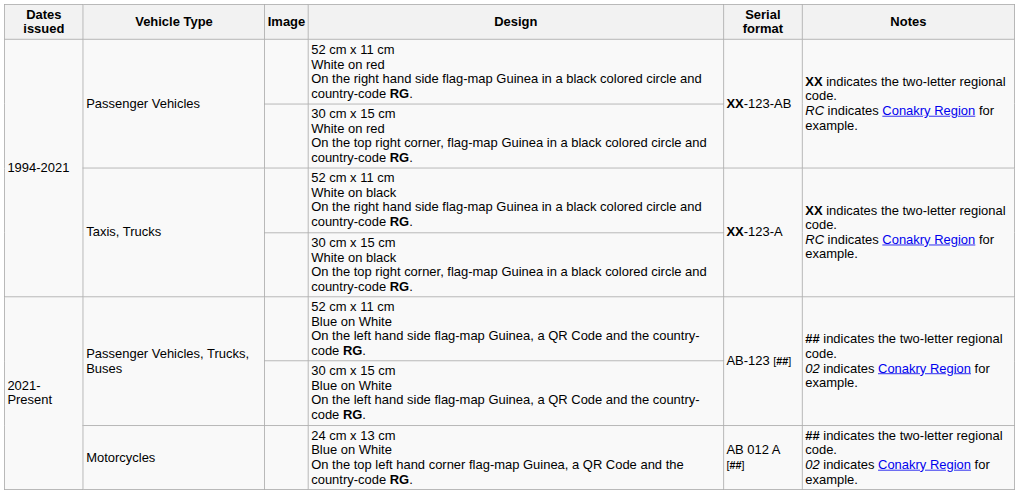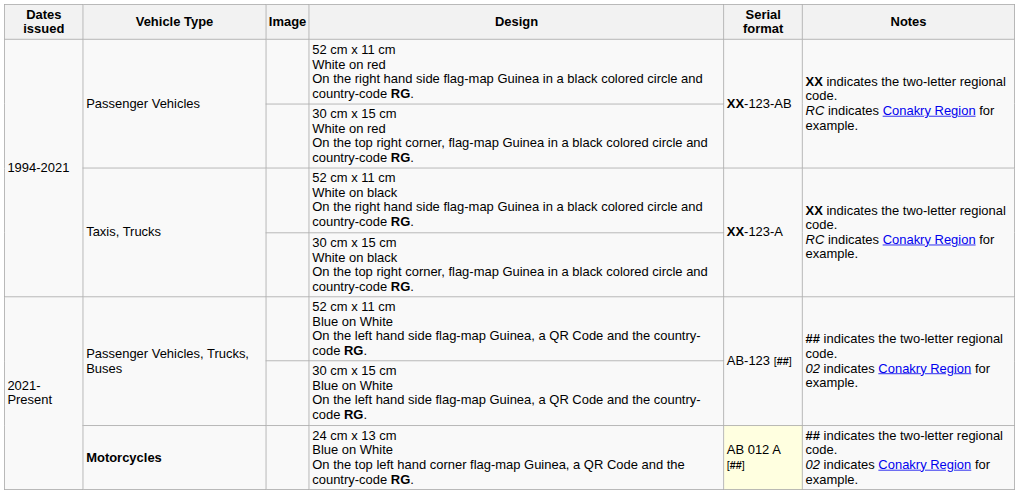(121, 457) normal -> (124, 457) bold
(753, 457) no background -> (754, 457) lightyellow background
